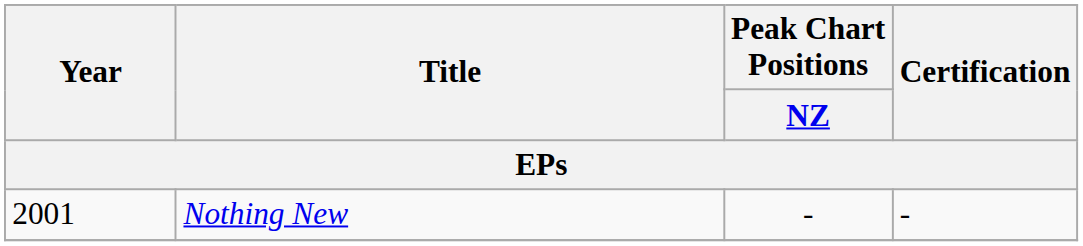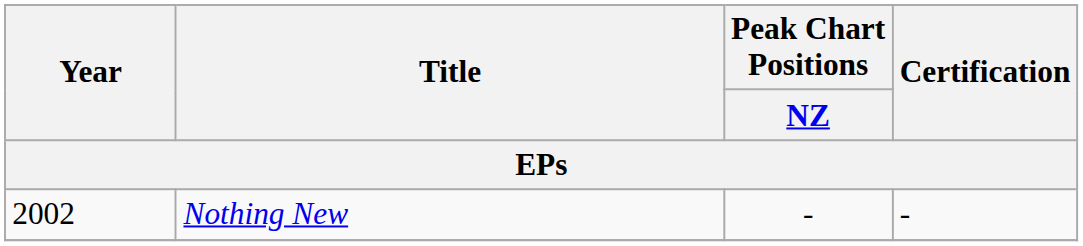(44, 213) 2001 -> (44, 213) 2002
